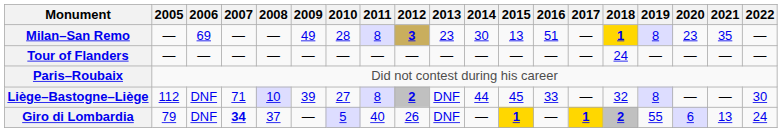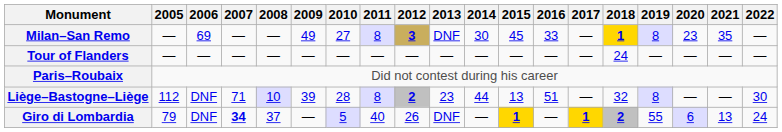(343, 35) 28 -> (343, 35) 27
(447, 35) 23 -> (447, 35) DNF
(516, 35) 13 -> (516, 35) 45
(551, 35) 51 -> (551, 35) 33
(343, 96) 27 -> (343, 96) 28
(447, 96) DNF -> (447, 96) 23
(516, 96) 45 -> (516, 96) 13
(551, 96) 33 -> (551, 96) 51
